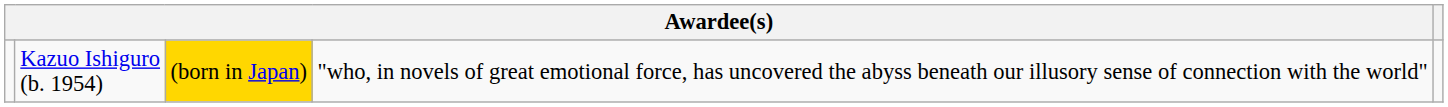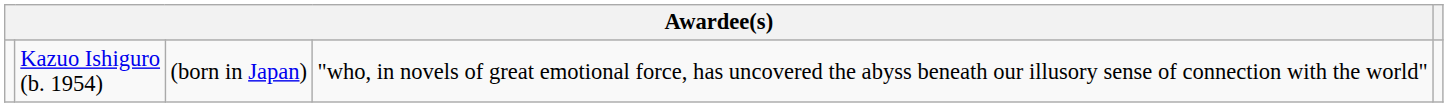(239, 70) gold background -> (239, 70) no background
